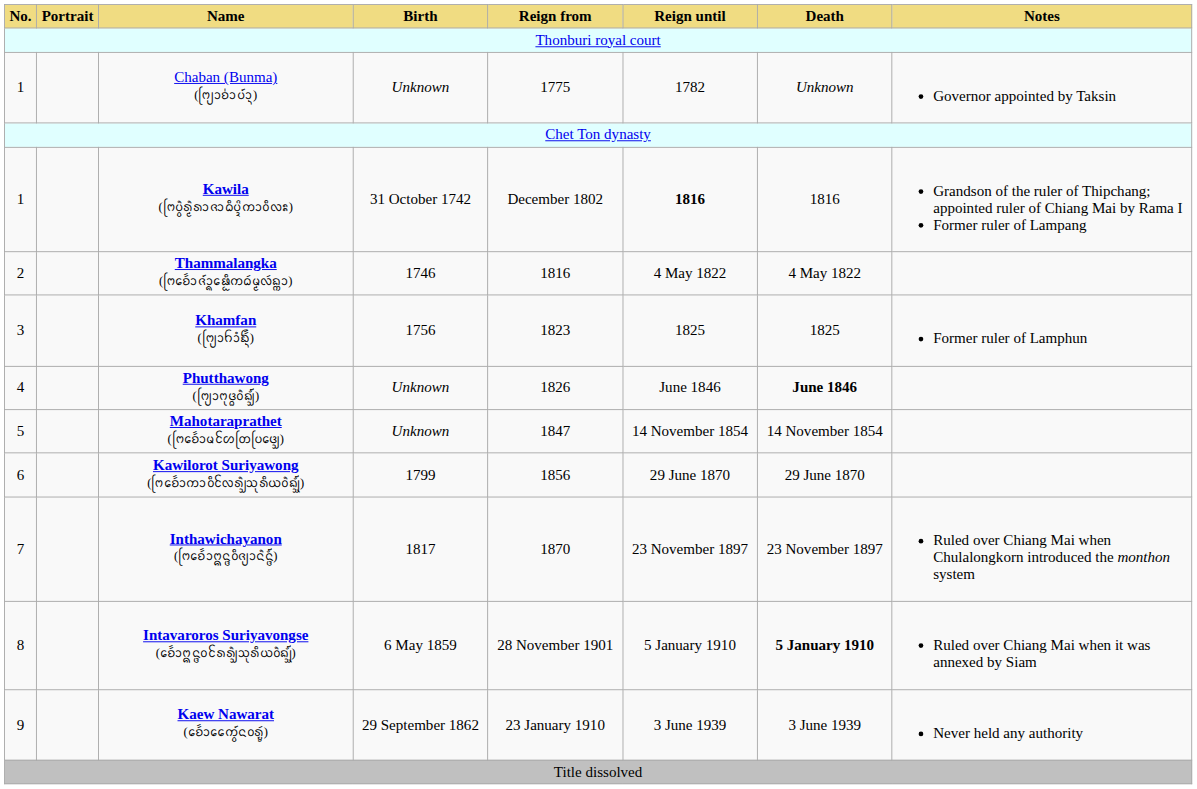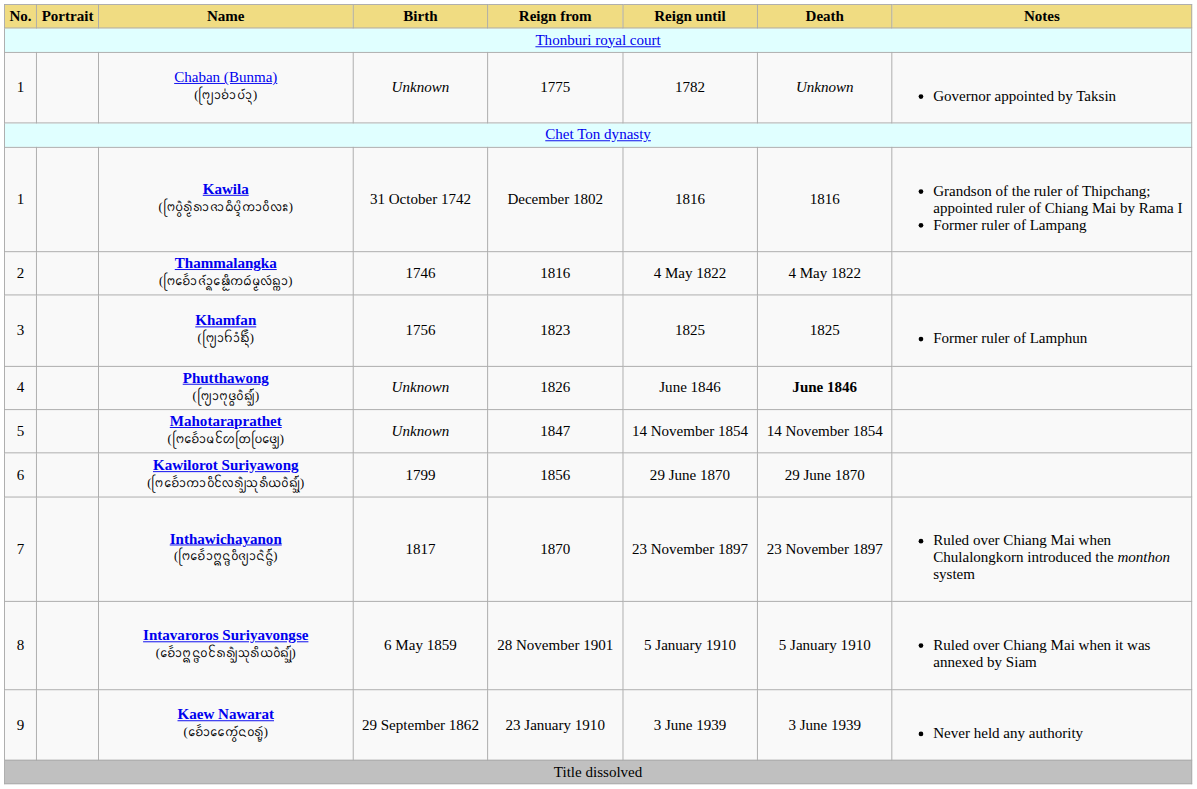(690, 199) bold -> (690, 199) normal
(825, 645) bold -> (825, 645) normal
